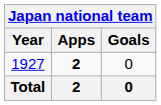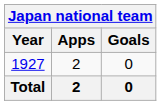(76, 64) bold -> (76, 64) normal
